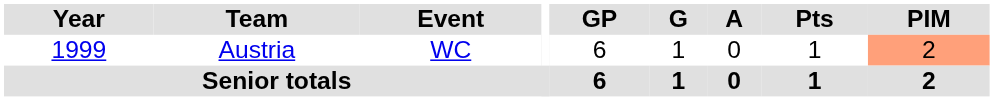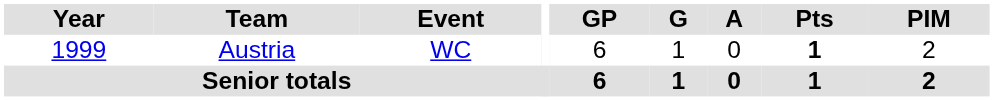(815, 49) normal -> (815, 49) bold
(929, 49) lightsalmon background -> (929, 49) no background
